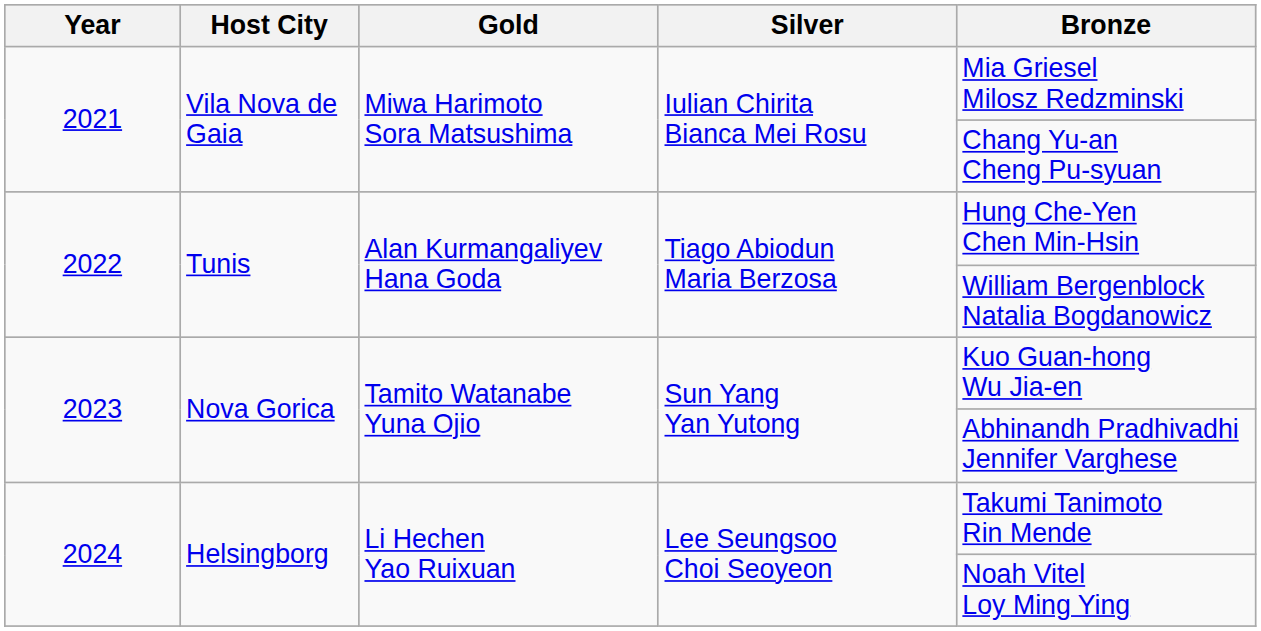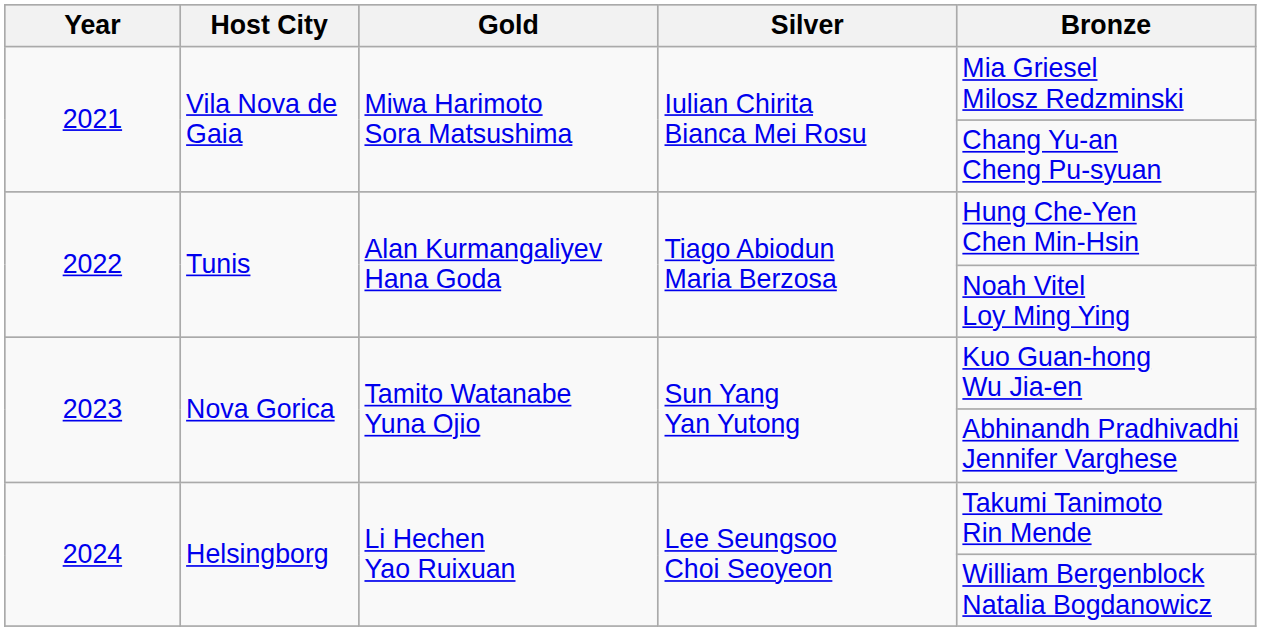(1087, 300) William Bergenblock Natalia Bogdanowicz -> (1046, 300) Noah Vitel Loy Ming Ying
(1046, 590) Noah Vitel Loy Ming Ying -> (1087, 590) William Bergenblock Natalia Bogdanowicz
